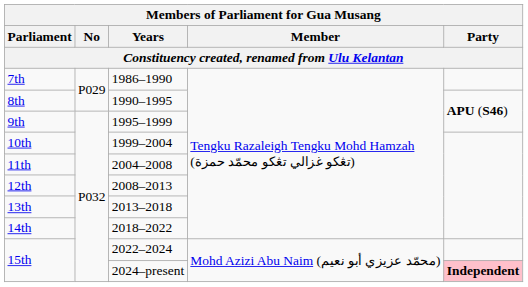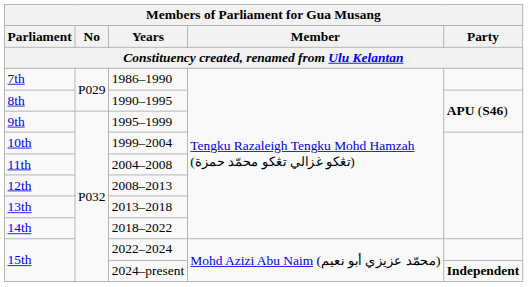(483, 270) pink background -> (483, 270) no background
